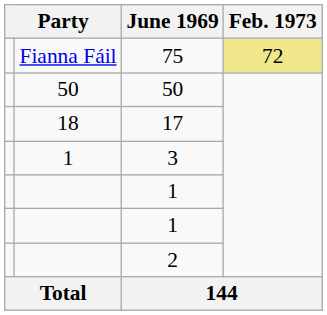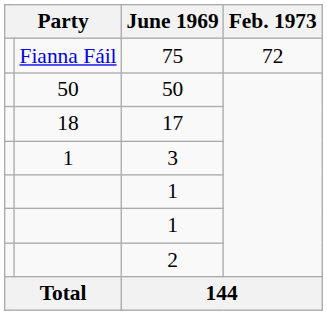(273, 55) khaki background -> (273, 55) no background
